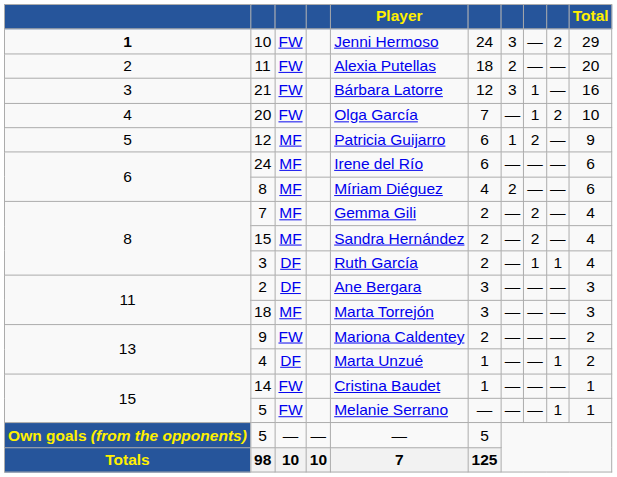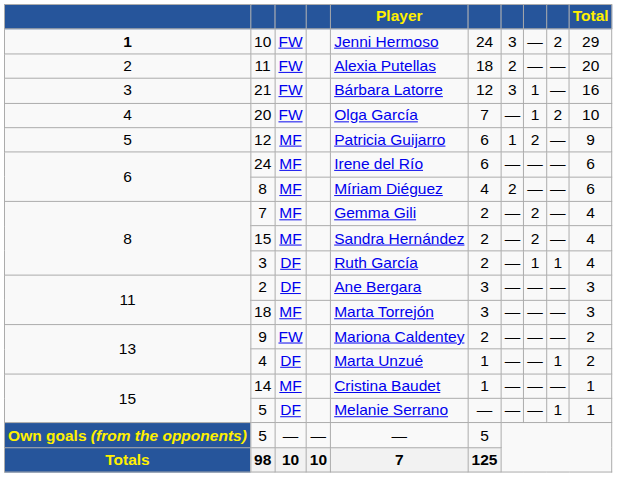(291, 386) FW -> (291, 386) MF
(291, 410) FW -> (291, 410) DF
